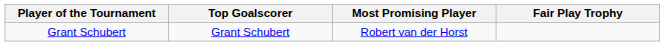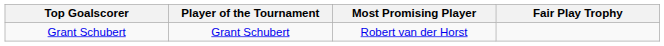columns swapped: (87, 13) <-> (250, 13)
